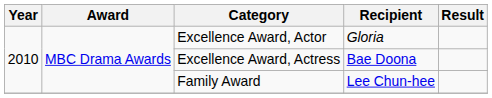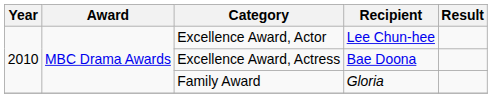(365, 37) Gloria -> (391, 37) Lee Chun-hee
(391, 81) Lee Chun-hee -> (365, 81) Gloria
